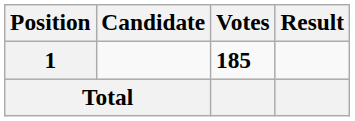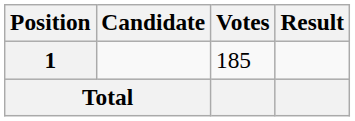(233, 60) bold -> (233, 60) normal
